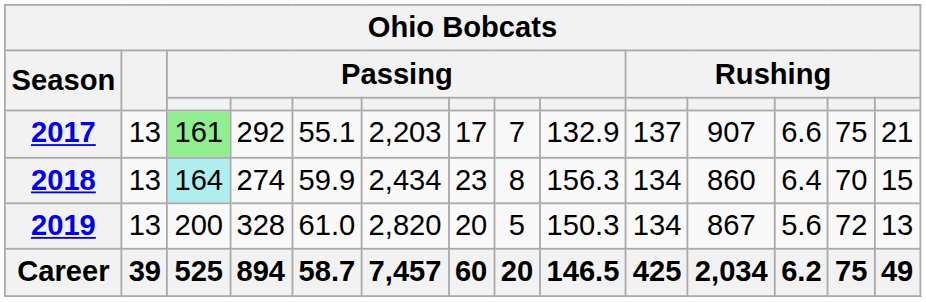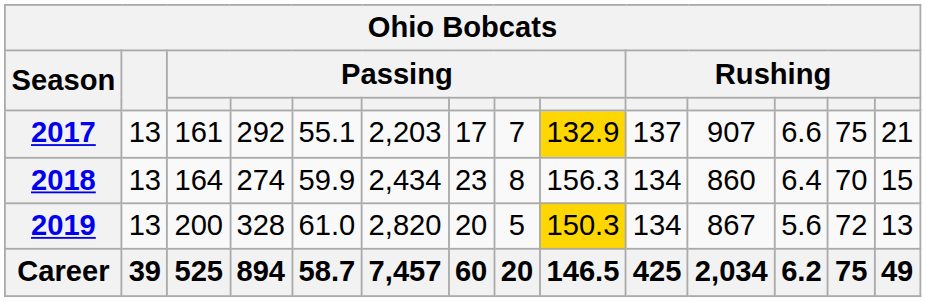(199, 133) lightgreen background -> (199, 133) no background
(583, 133) no background -> (583, 133) gold background
(199, 179) paleturquoise background -> (199, 179) no background
(583, 225) no background -> (583, 225) gold background
